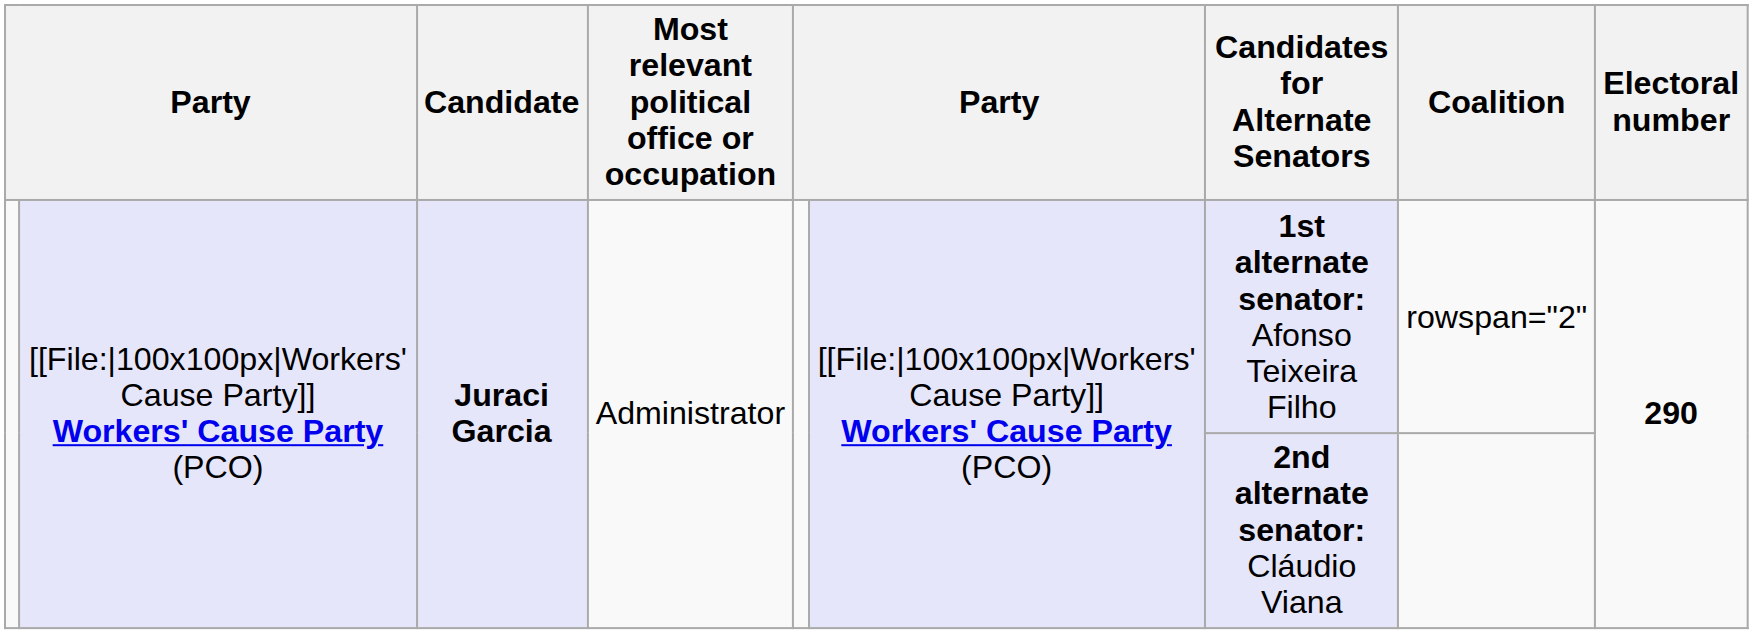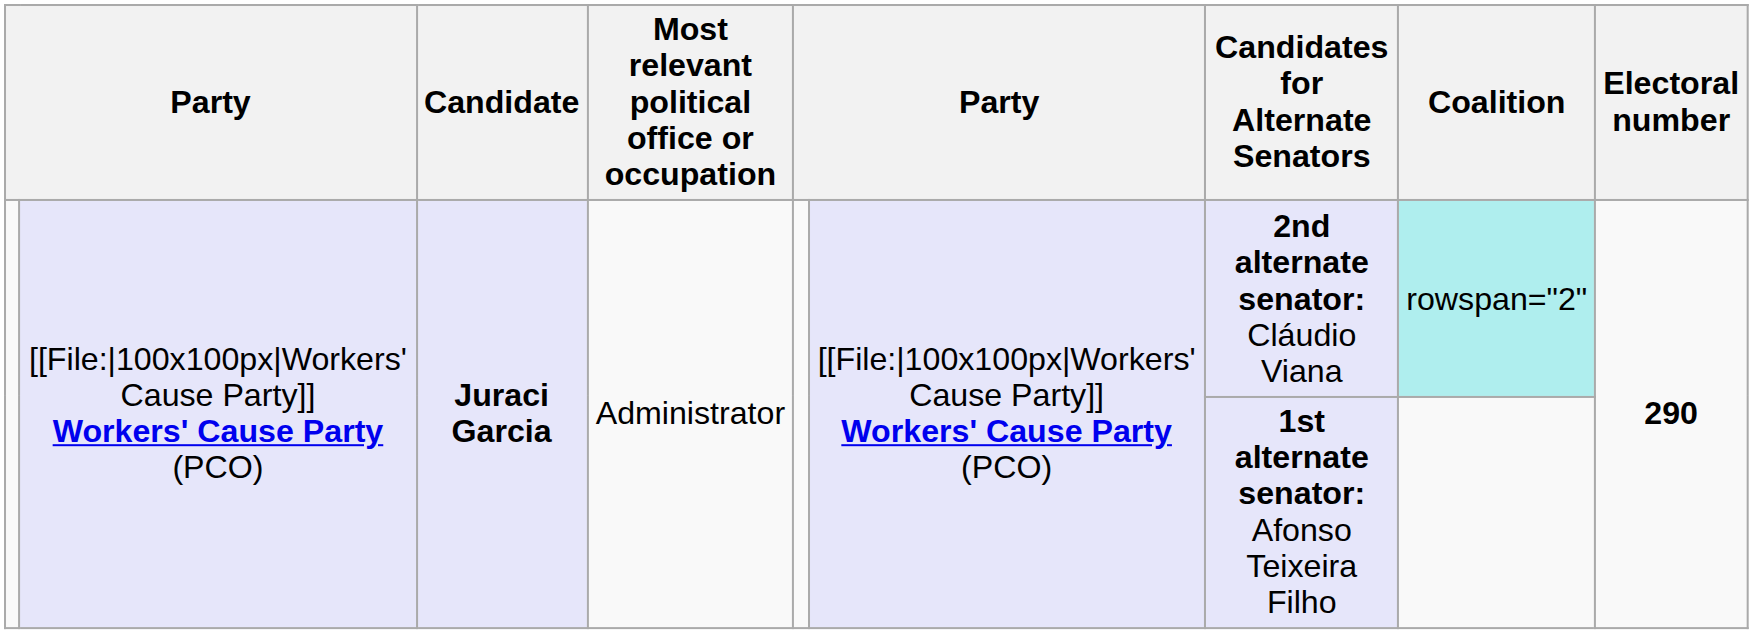(1302, 316) 1st alternate senator: Afonso Teixeira Filho -> (1302, 298) 2nd alternate senator: Cláudio Viana
(1497, 316) no background -> (1497, 298) paleturquoise background
(1302, 529) 2nd alternate senator: Cláudio Viana -> (1302, 511) 1st alternate senator: Afonso Teixeira Filho
